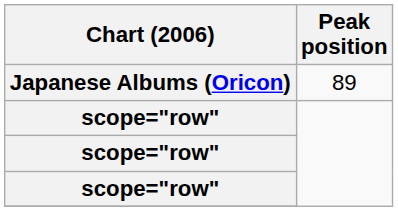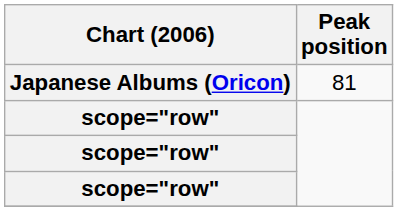(344, 82) 89 -> (344, 82) 81
